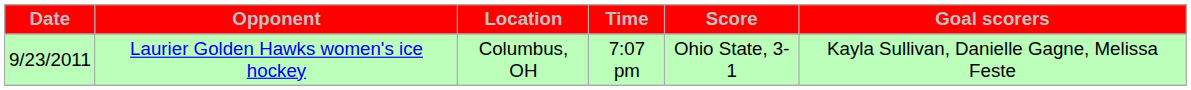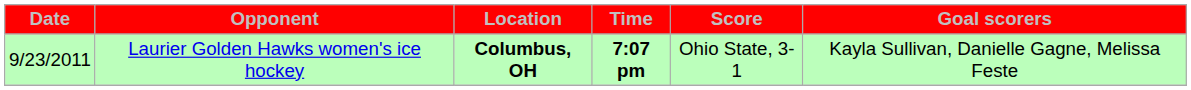(523, 59) normal -> (523, 59) bold
(627, 59) normal -> (631, 59) bold
